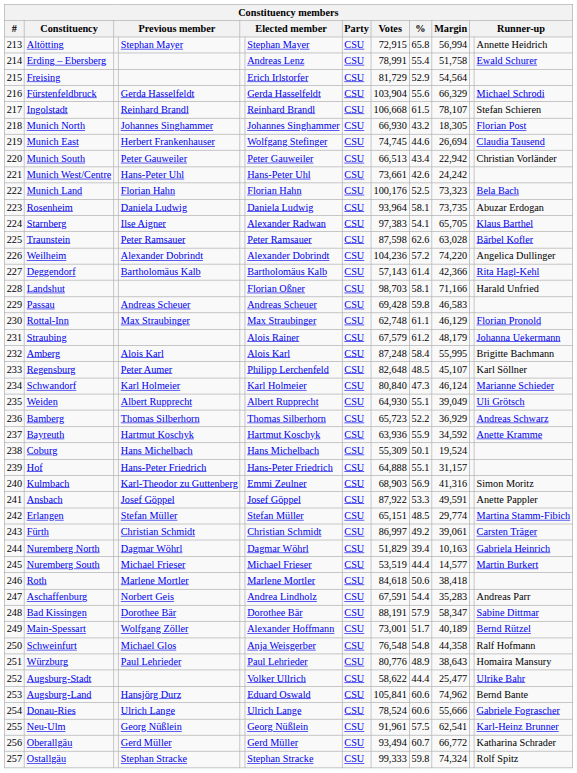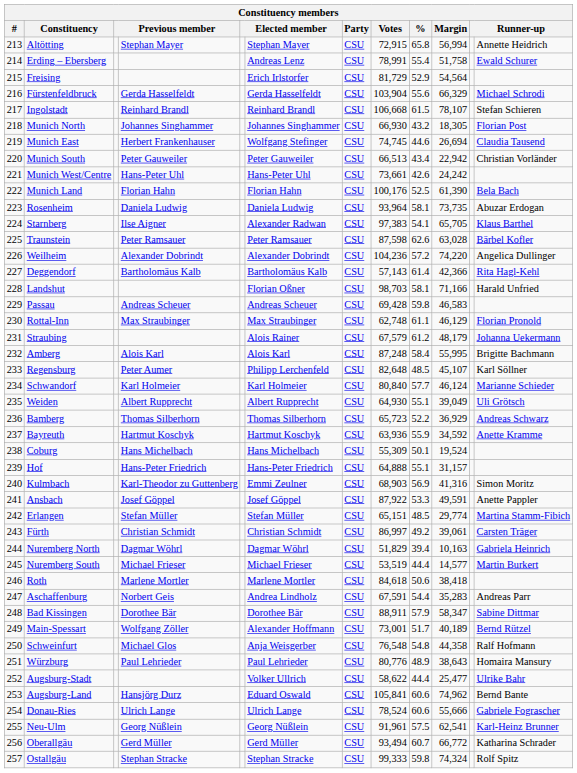(453, 191) 73,323 -> (453, 191) 61,390
(420, 386) 47.3 -> (420, 386) 57.7
(393, 613) 88,191 -> (393, 613) 88,911
